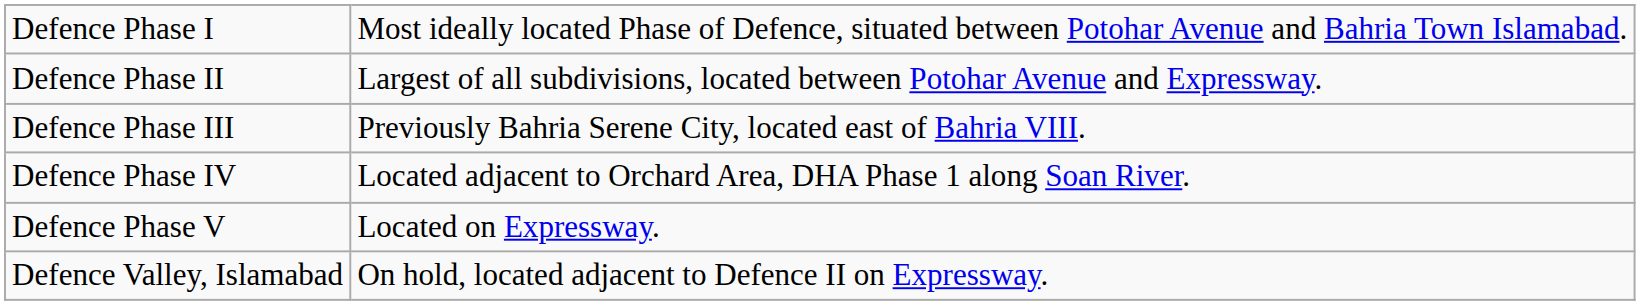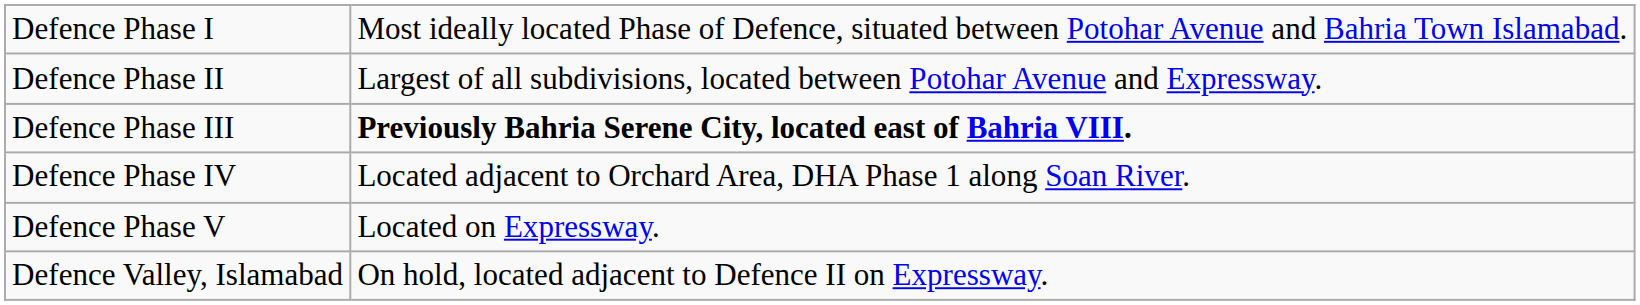(722, 127) normal -> (745, 127) bold
